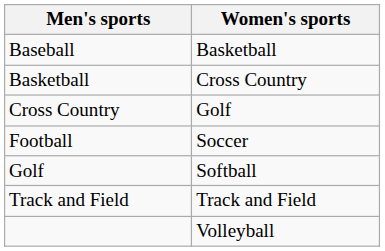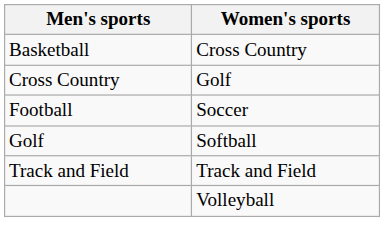- row: (42, 49)
